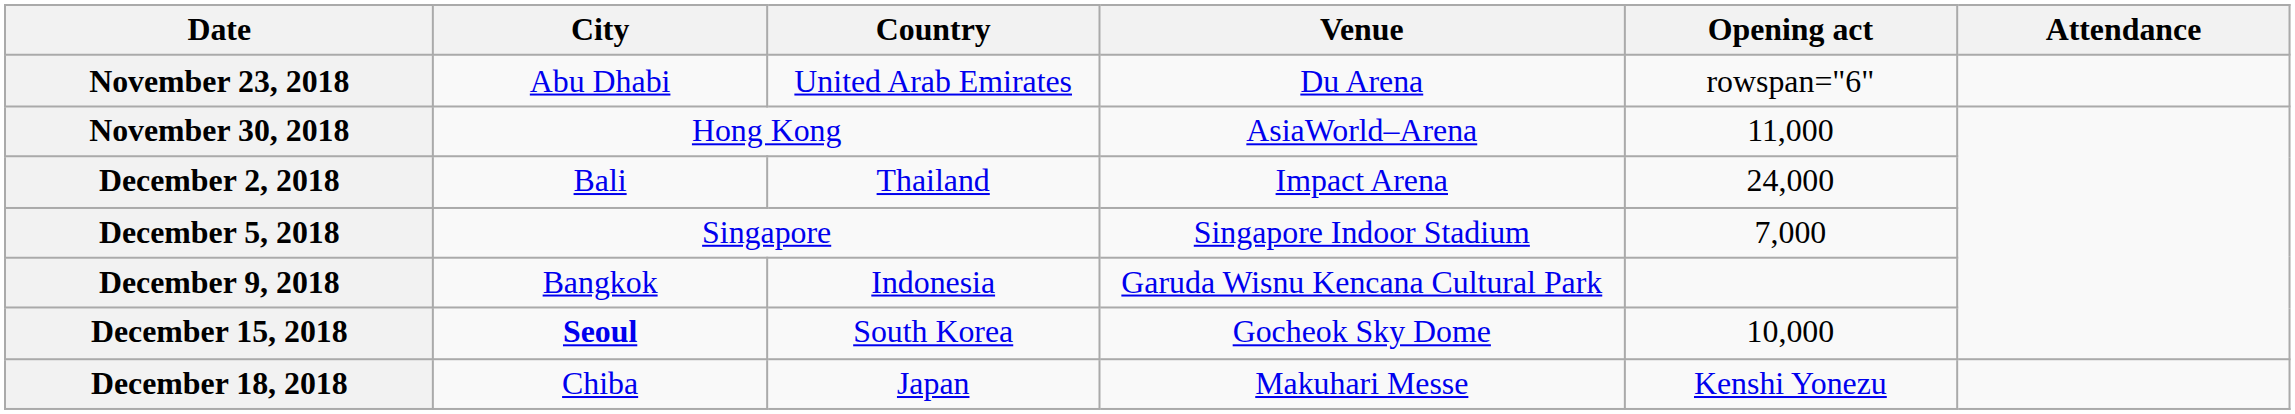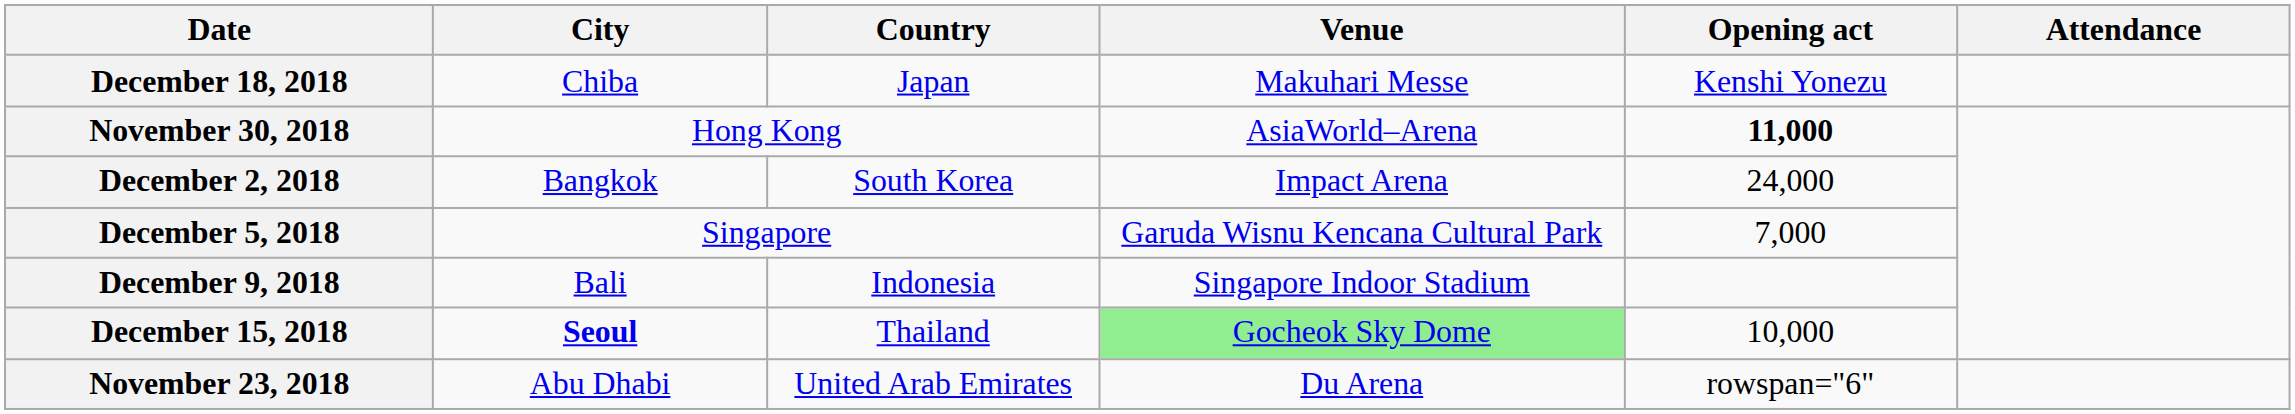rows swapped: (219, 80) <-> (219, 383)
(1790, 130) normal -> (1790, 130) bold
(600, 181) Bali -> (600, 181) Bangkok
(933, 181) Thailand -> (933, 181) South Korea
(1362, 231) Singapore Indoor Stadium -> (1362, 231) Garuda Wisnu Kencana Cultural Park
(600, 282) Bangkok -> (600, 282) Bali
(1362, 282) Garuda Wisnu Kencana Cultural Park -> (1362, 282) Singapore Indoor Stadium
(933, 332) South Korea -> (933, 332) Thailand
(1362, 332) no background -> (1362, 332) lightgreen background
